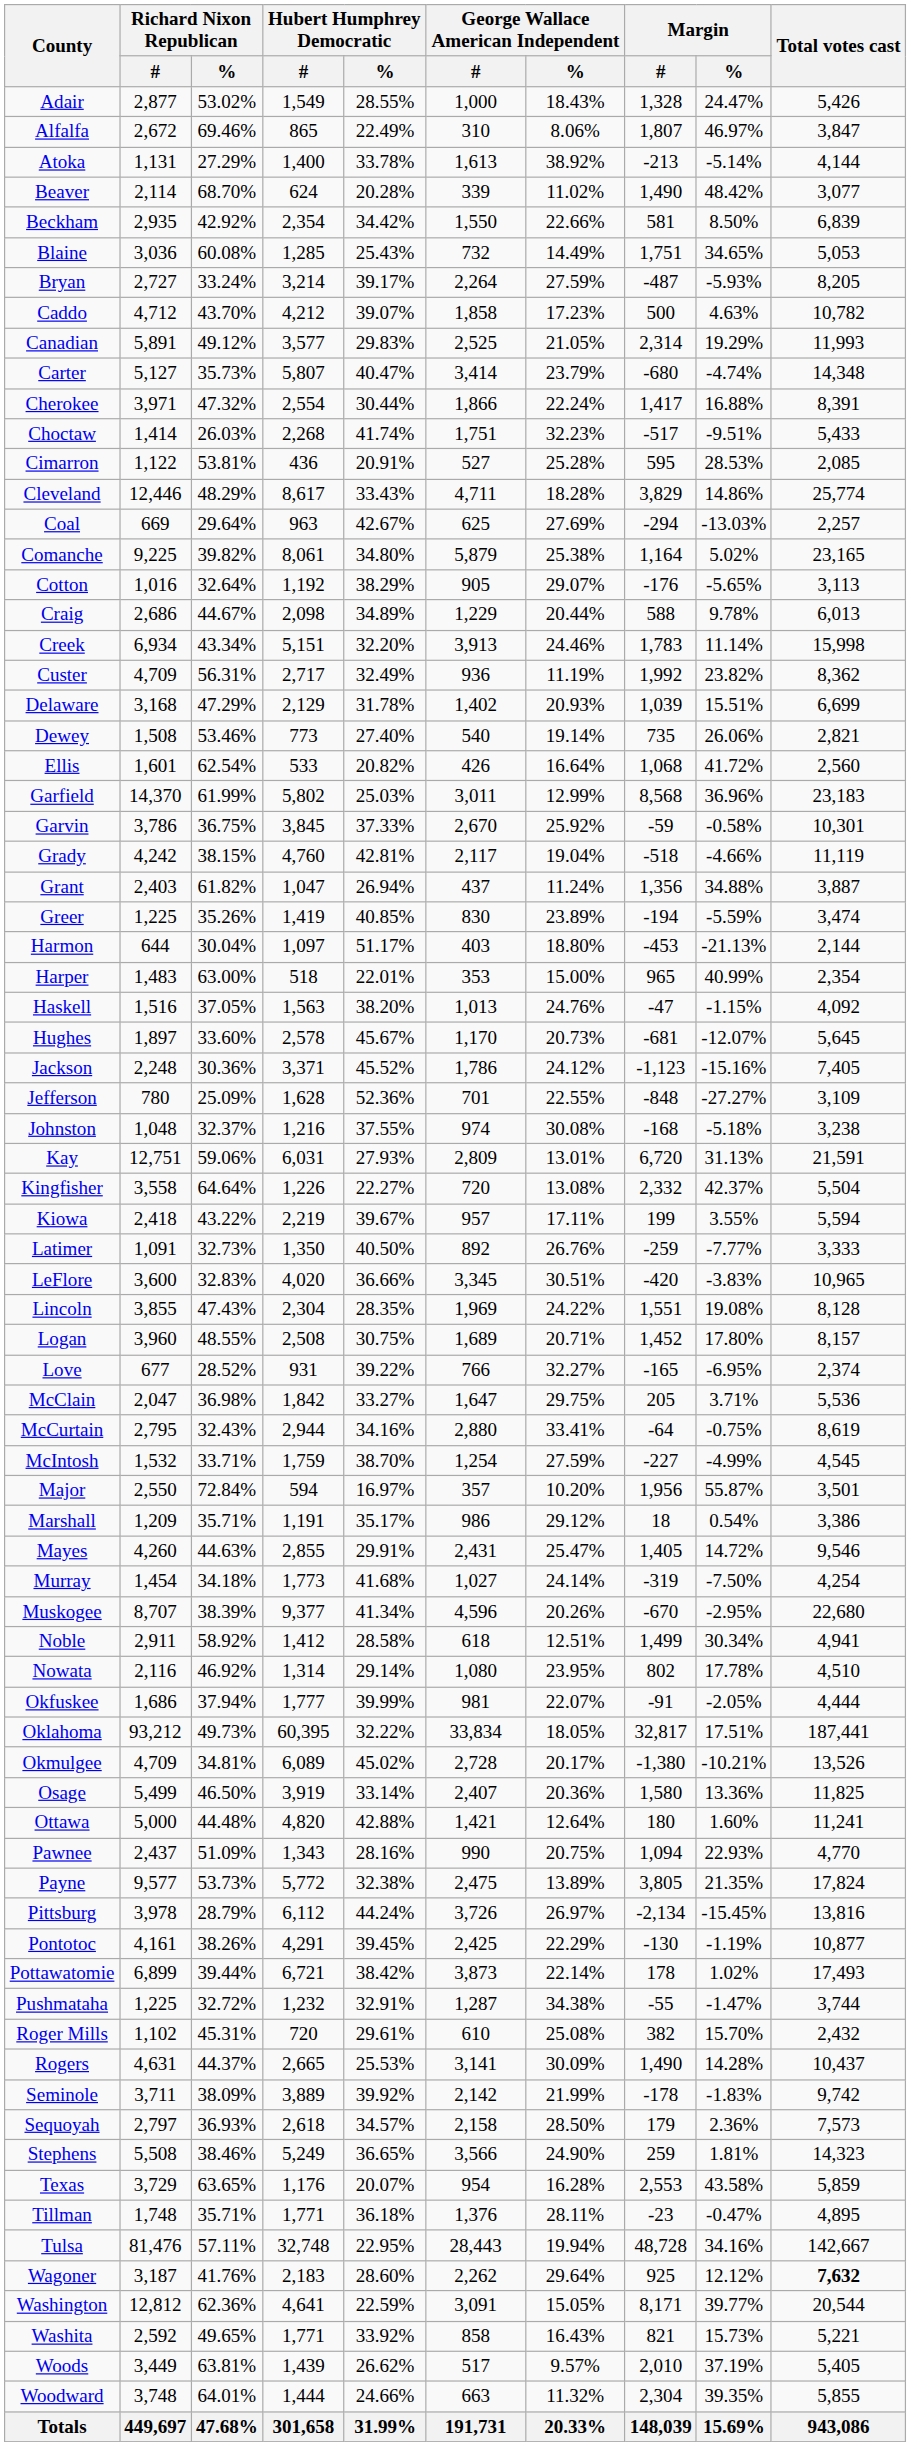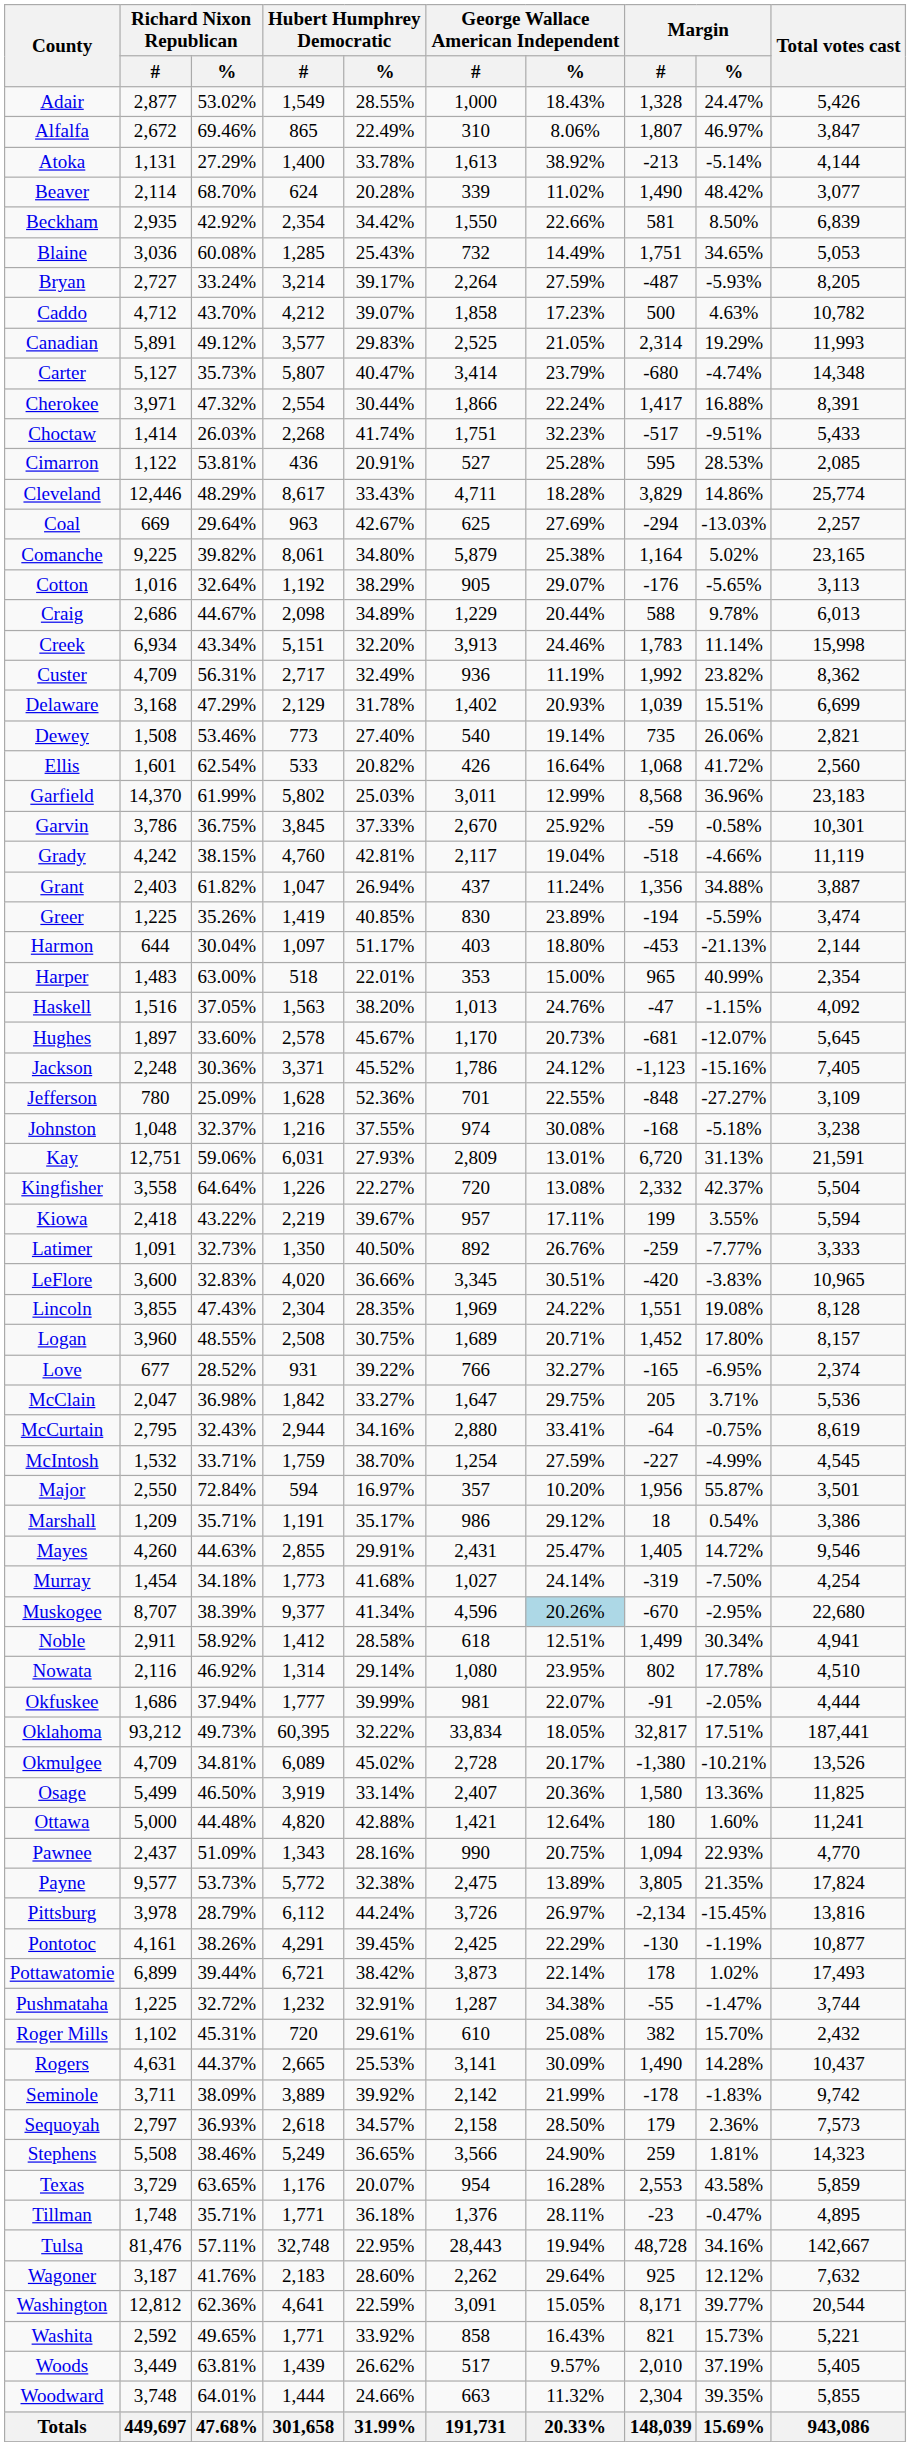(575, 1611) no background -> (575, 1611) lightblue background
(839, 2275) bold -> (839, 2275) normal
